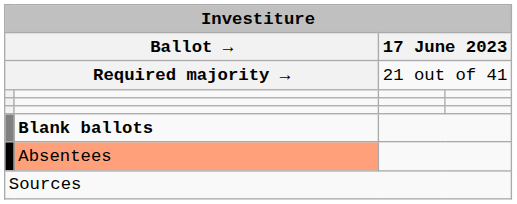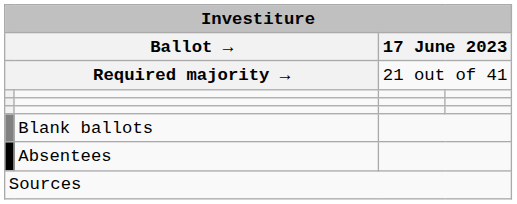(86, 128) bold -> (86, 128) normal
(65, 156) lightsalmon background -> (65, 156) no background
